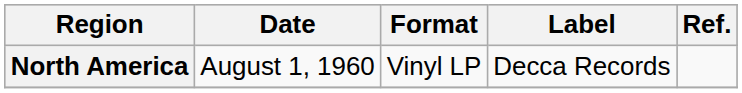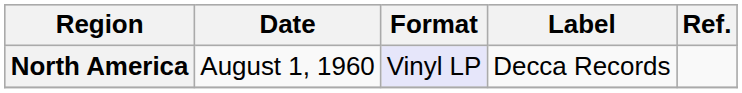(434, 66) no background -> (434, 66) lavender background
